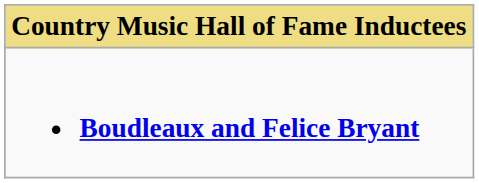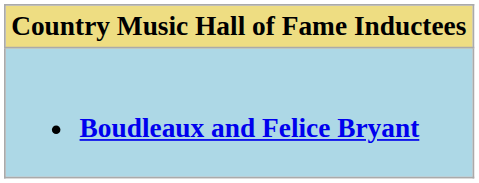(239, 128) no background -> (239, 128) lightblue background
